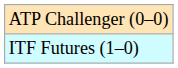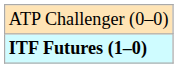(74, 48) normal -> (78, 48) bold
